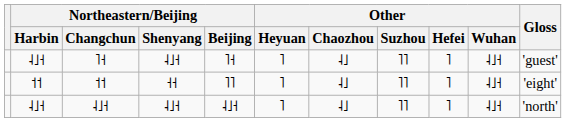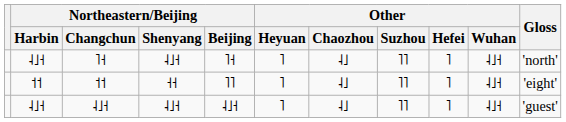(540, 60) 'guest' -> (540, 60) 'north'
(540, 106) 'north' -> (540, 106) 'guest'
